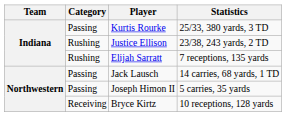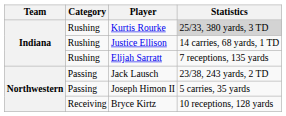(82, 27) Passing -> (84, 27) Rushing
(224, 27) no background -> (224, 27) lightgrey background
(224, 43) 23/38, 243 yards, 2 TD -> (229, 43) 14 carries, 68 yards, 1 TD
(229, 73) 14 carries, 68 yards, 1 TD -> (224, 73) 23/38, 243 yards, 2 TD
